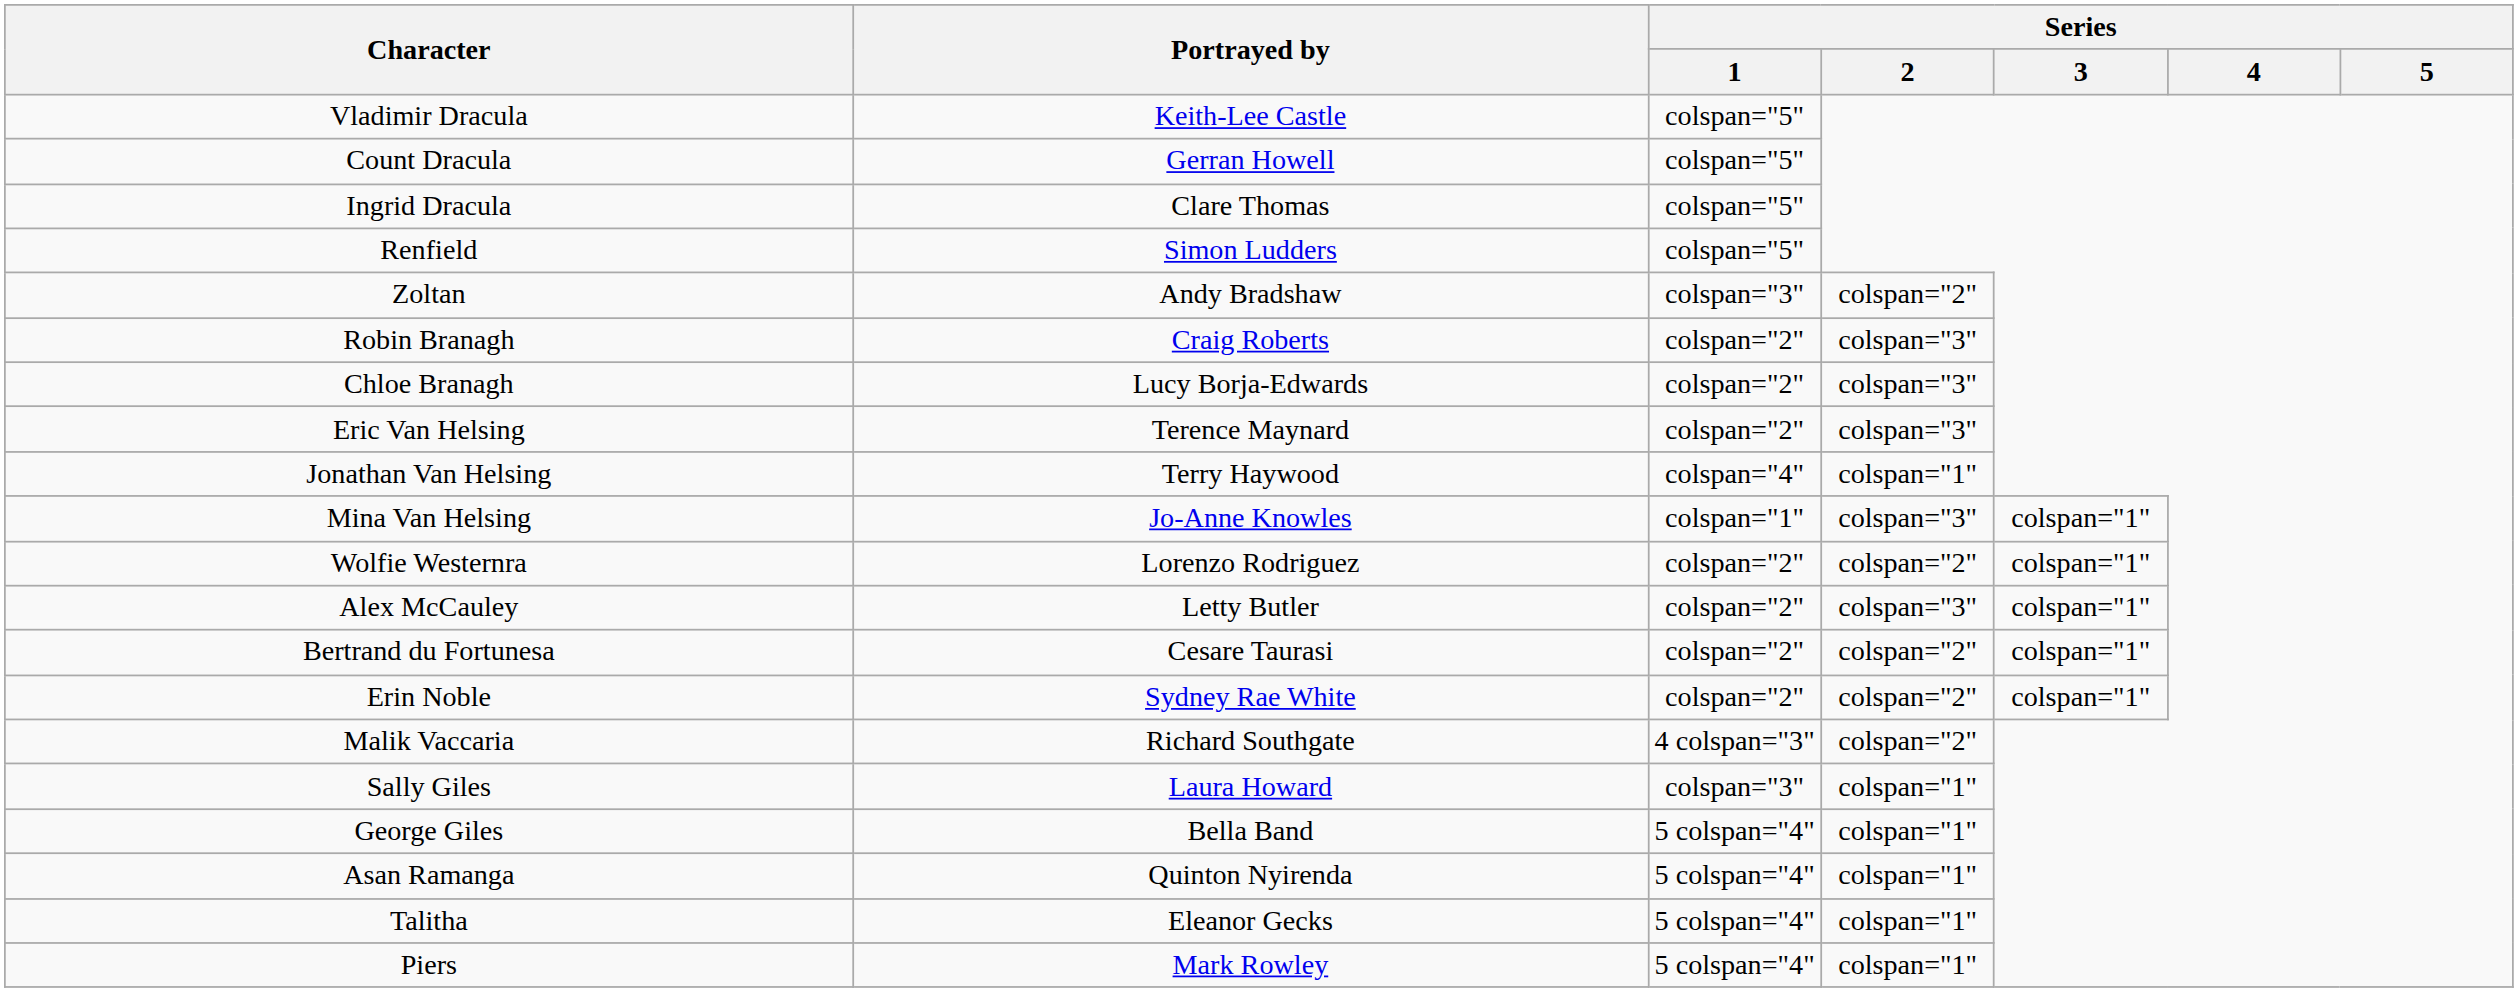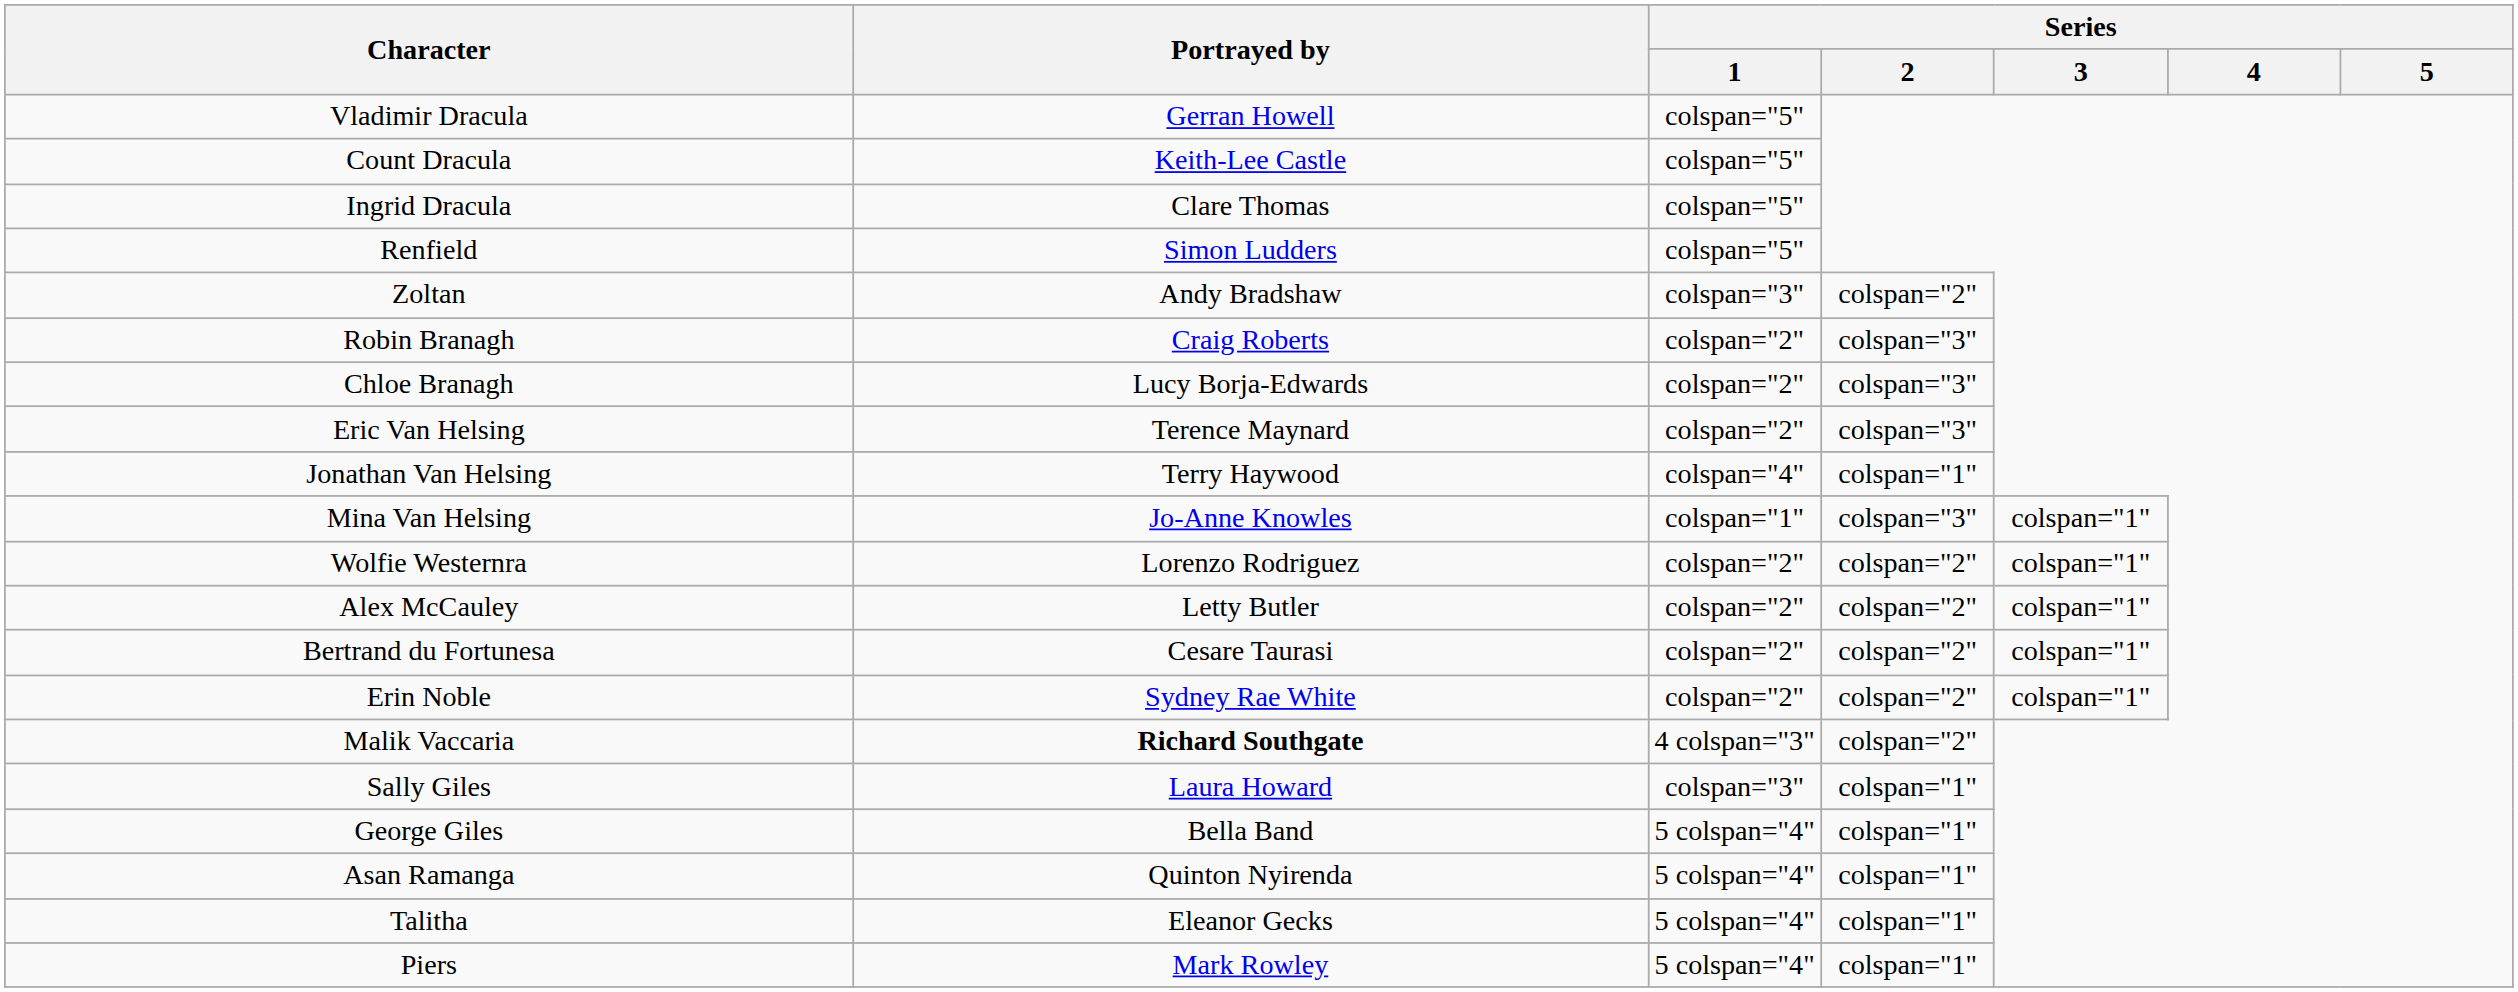(1250, 116) Keith-Lee Castle -> (1250, 116) Gerran Howell
(1250, 160) Gerran Howell -> (1250, 160) Keith-Lee Castle
(1908, 607) colspan="3" -> (1908, 607) colspan="2"
(1250, 741) normal -> (1250, 741) bold
